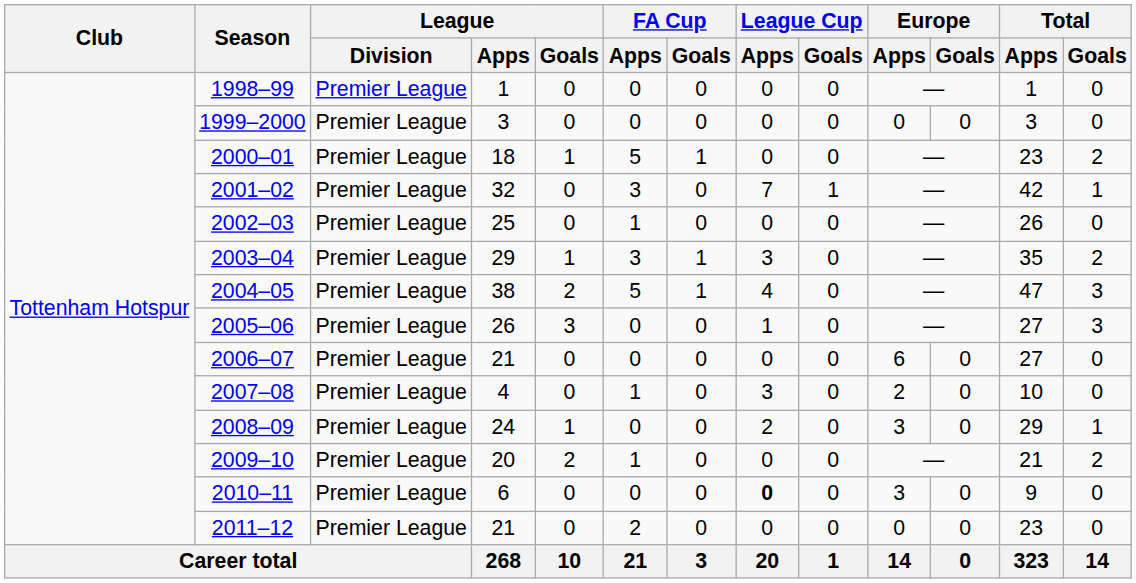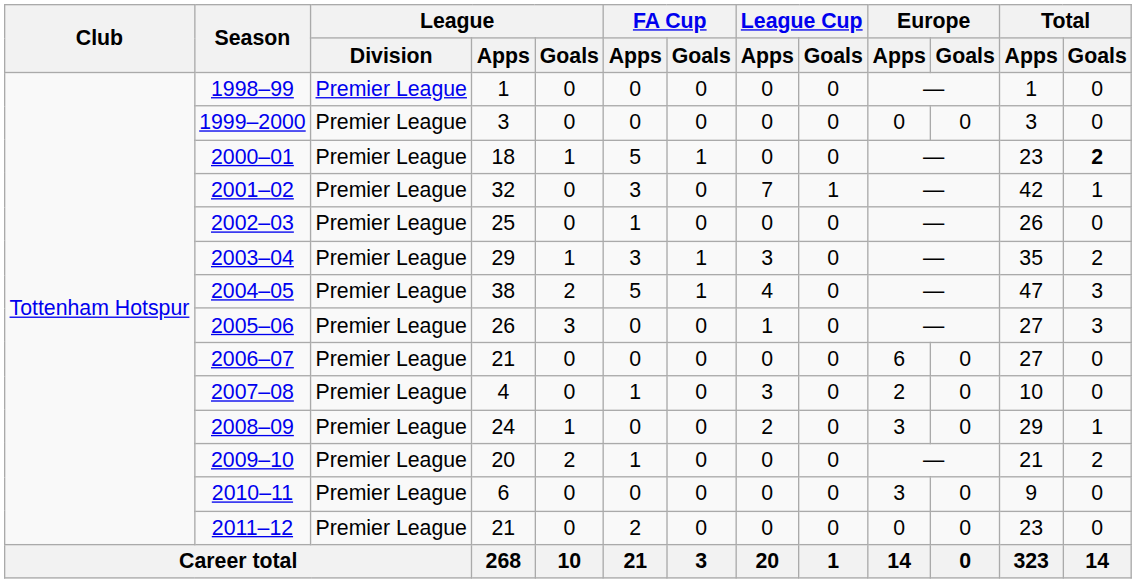(1097, 156) normal -> (1097, 156) bold
(767, 493) bold -> (767, 493) normal
